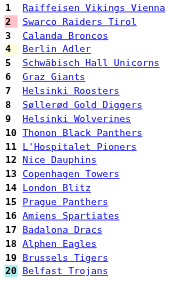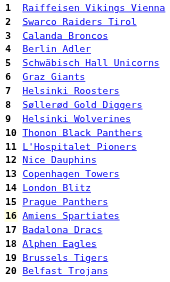(8, 21) pink background -> (8, 21) no background
(8, 49) lightyellow background -> (8, 49) no background
(11, 216) no background -> (11, 216) lightyellow background
(11, 271) paleturquoise background -> (11, 271) no background
